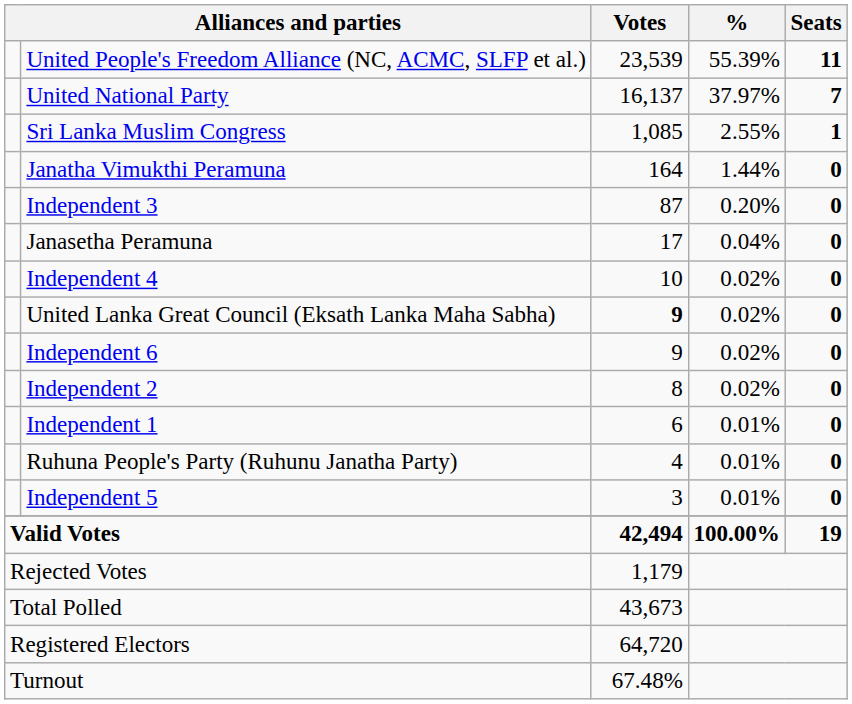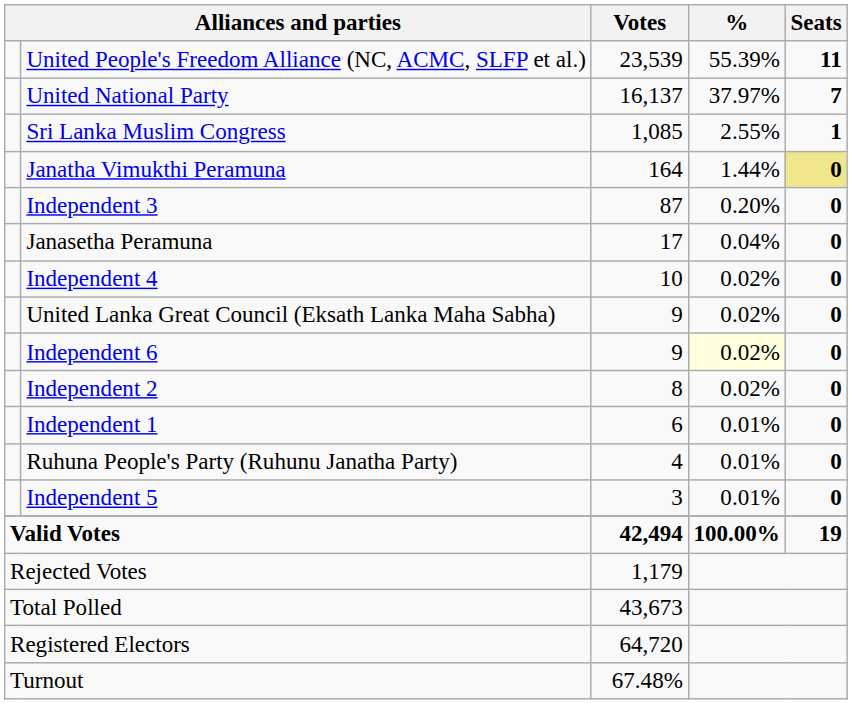(836, 168) no background -> (836, 168) khaki background
(677, 315) bold -> (677, 315) normal
(750, 351) no background -> (750, 351) lightyellow background
